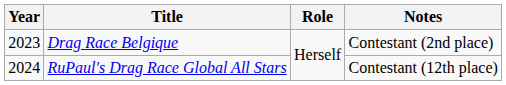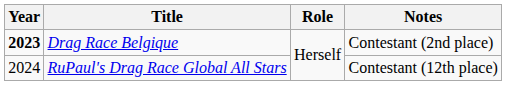(24, 42) normal -> (24, 42) bold
